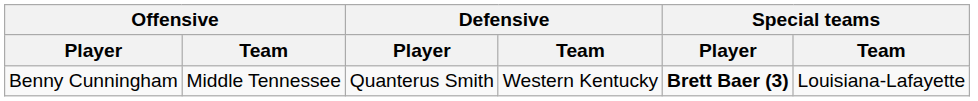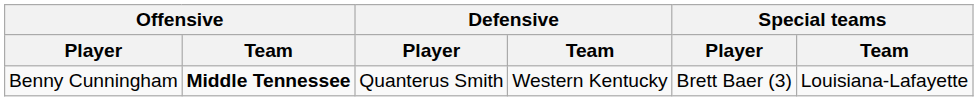(264, 80) normal -> (269, 80) bold
(728, 80) bold -> (734, 80) normal
